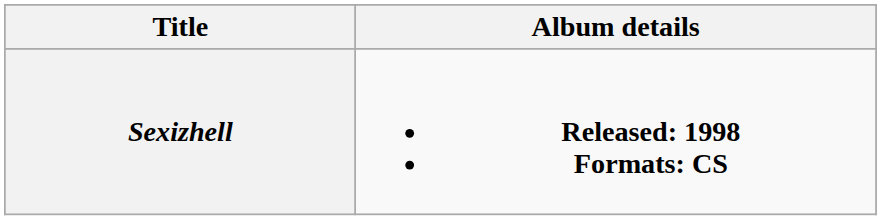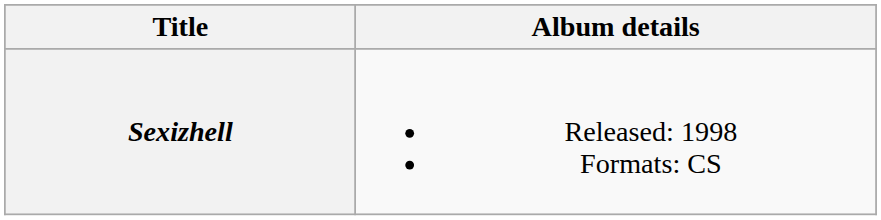(616, 148) bold -> (616, 148) normal
